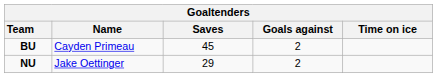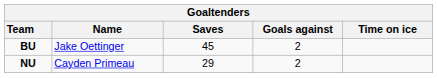(94, 47) Cayden Primeau -> (89, 47) Jake Oettinger
(89, 64) Jake Oettinger -> (94, 64) Cayden Primeau
